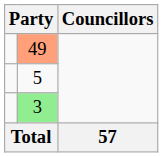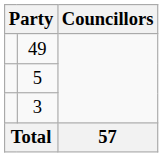(37, 48) lightsalmon background -> (37, 48) no background
(37, 107) lightgreen background -> (37, 107) no background
